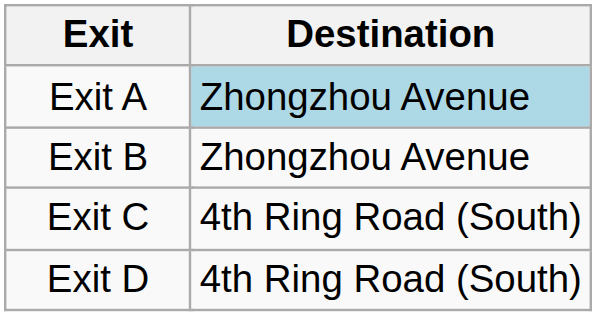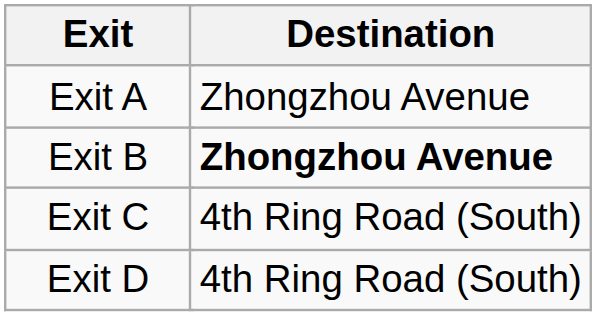(365, 95) lightblue background -> (365, 95) no background
(365, 156) normal -> (376, 156) bold
